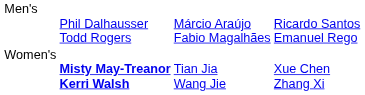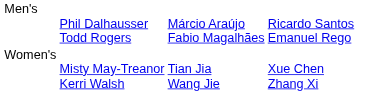(115, 76) bold -> (112, 76) normal
